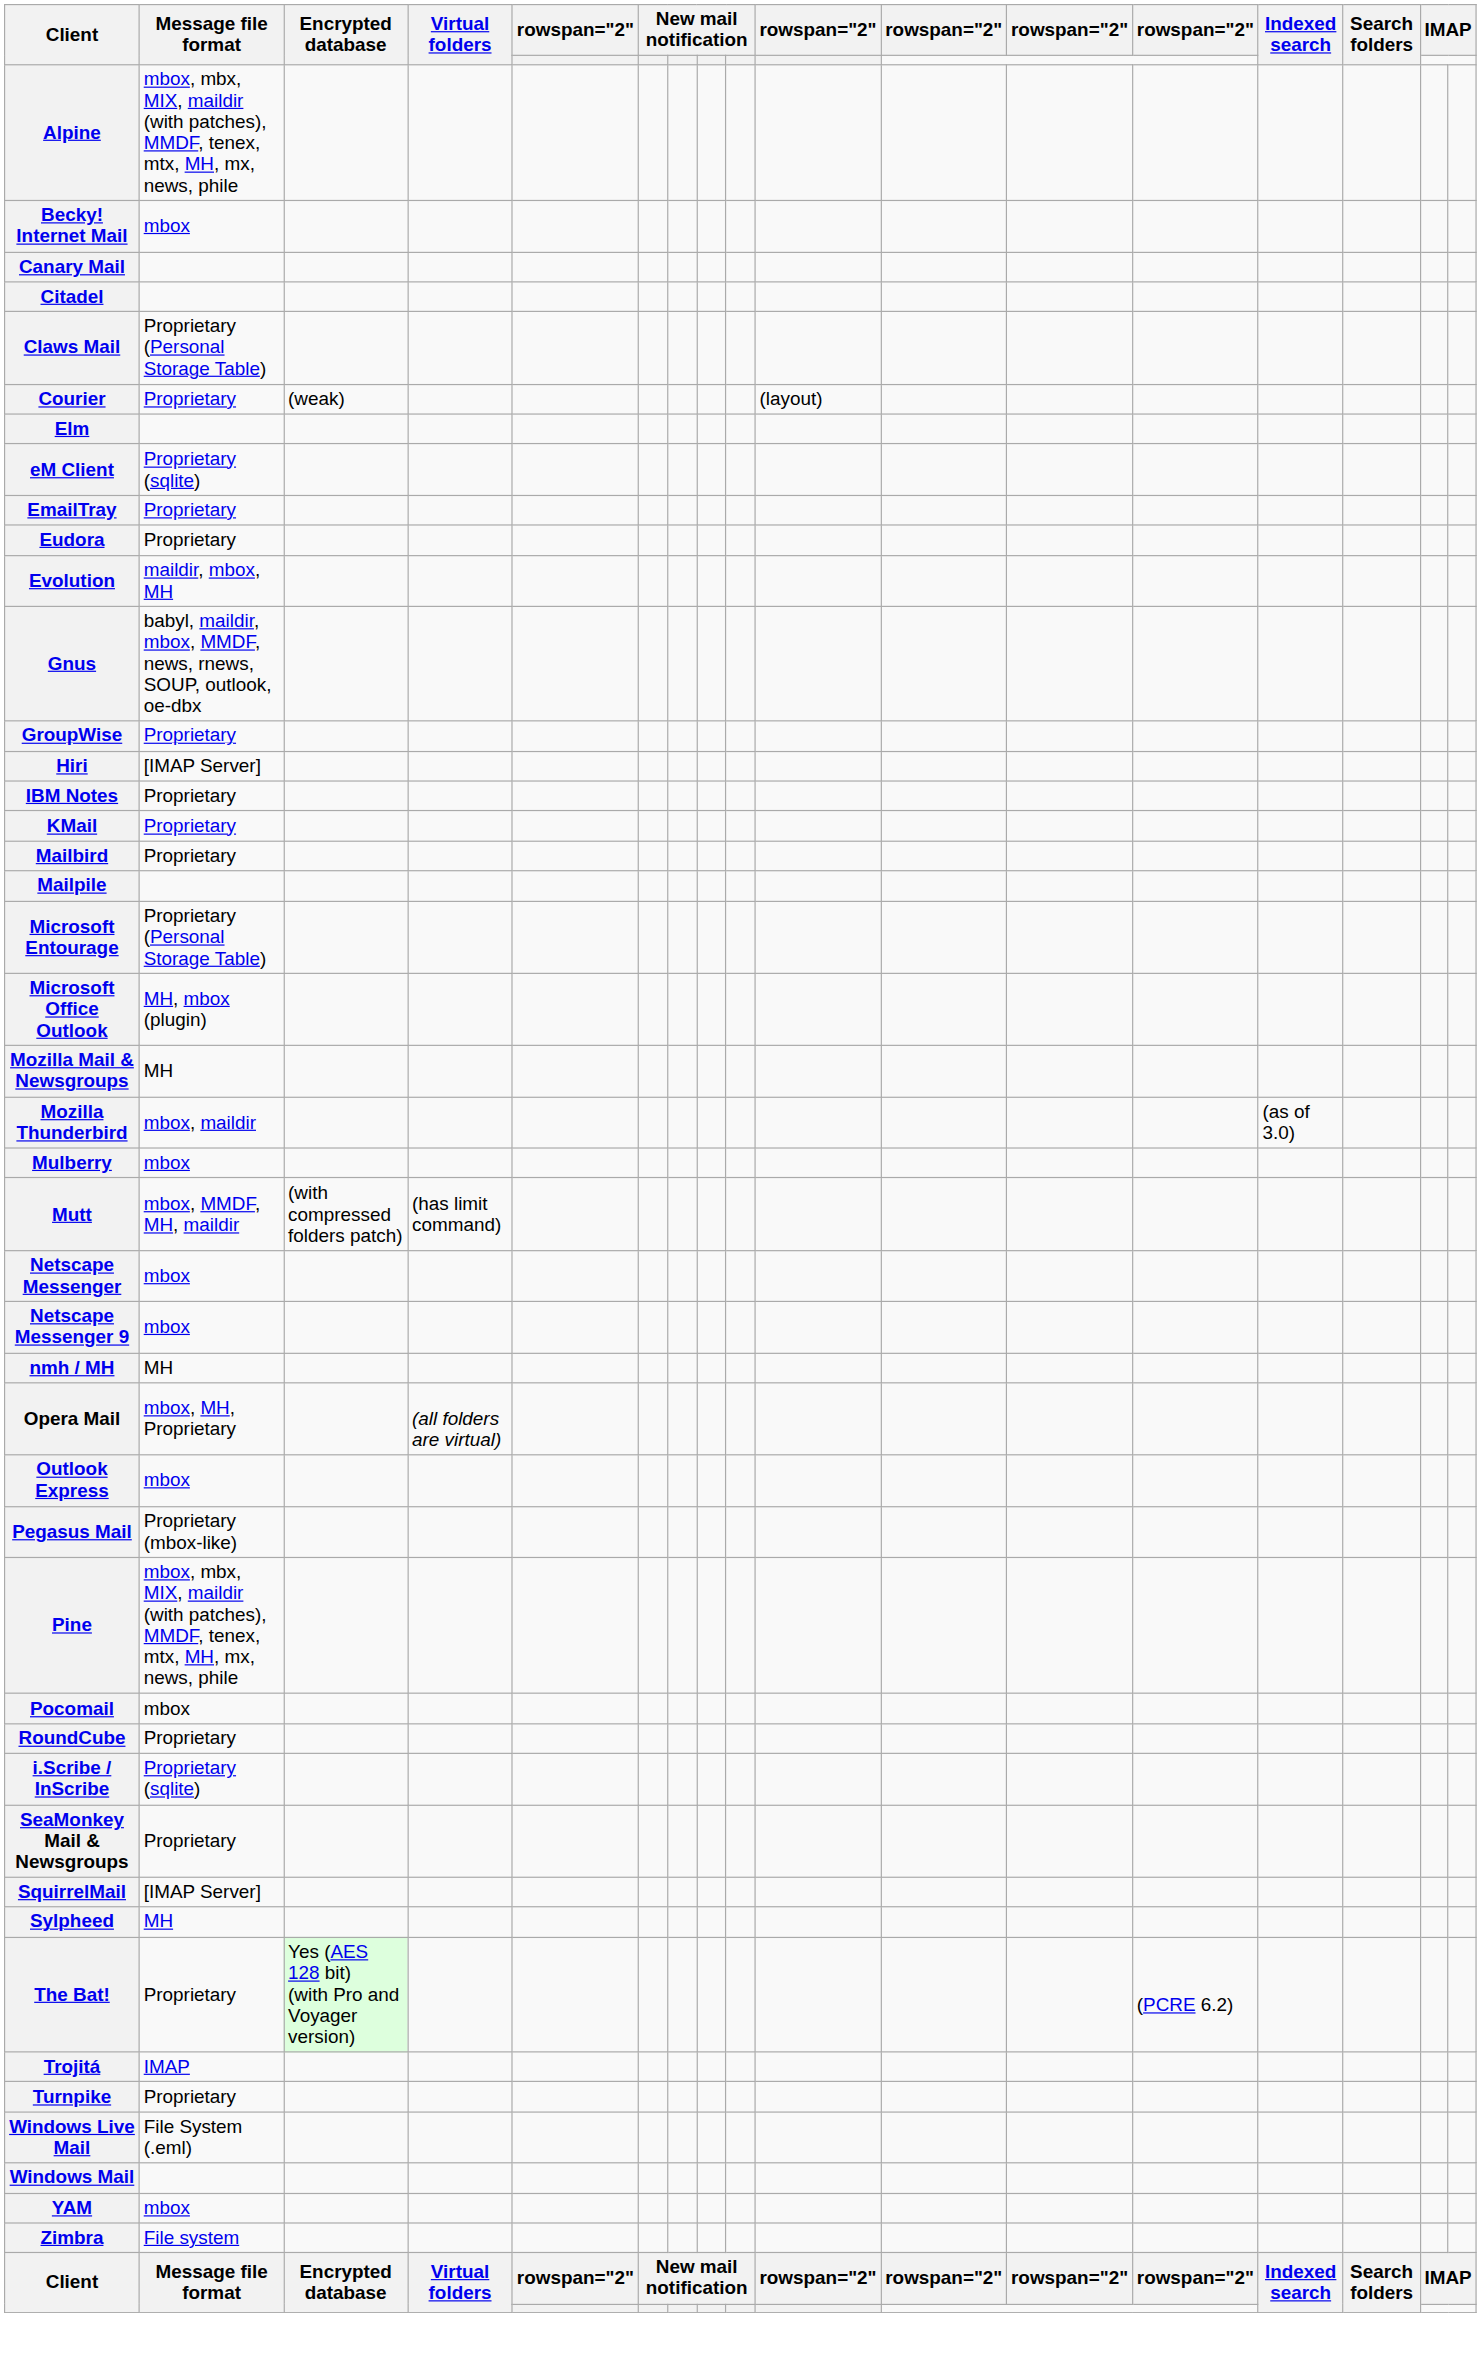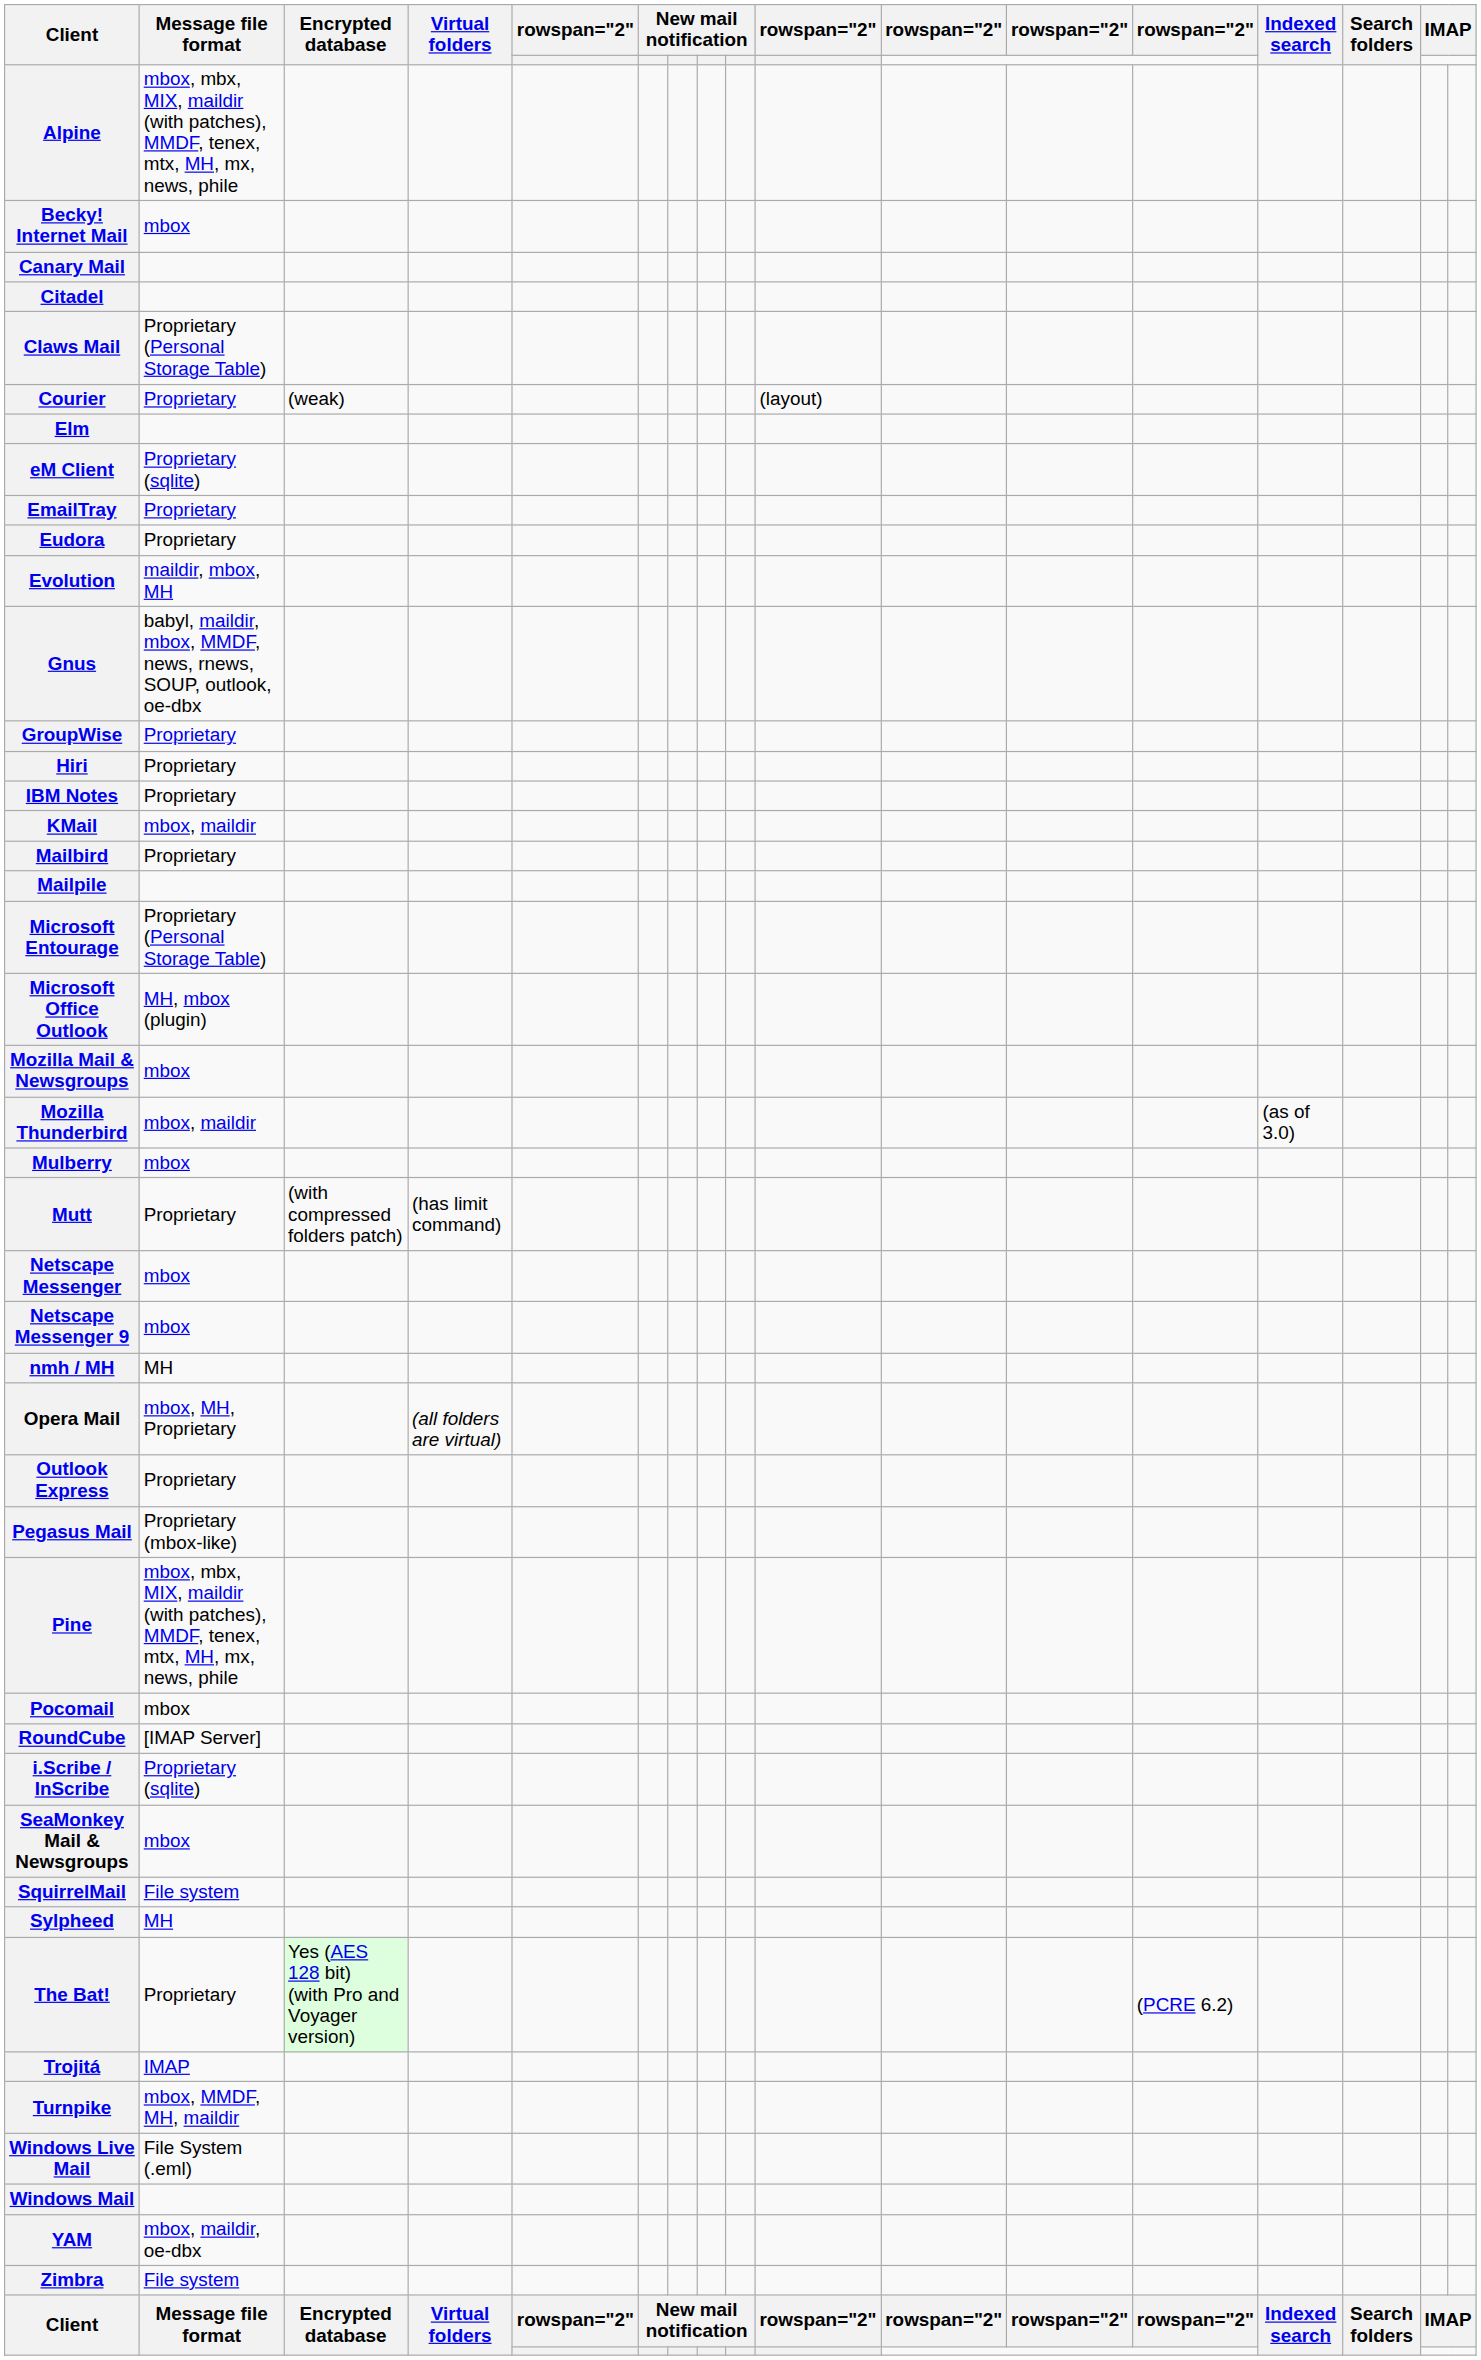(202, 765) [IMAP Server] -> (190, 765) Proprietary
(190, 825) Proprietary -> (200, 825) mbox, maildir
(158, 1071) MH -> (167, 1071) mbox
(202, 1214) mbox, MMDF, MH, maildir -> (190, 1214) Proprietary
(167, 1480) mbox -> (190, 1480) Proprietary
(190, 1738) Proprietary -> (202, 1738) [IMAP Server]
(190, 1840) Proprietary -> (167, 1840) mbox
(202, 1891) [IMAP Server] -> (191, 1891) File system
(190, 2096) Proprietary -> (202, 2107) mbox, MMDF, MH, maildir
(167, 2207) mbox -> (202, 2239) mbox, maildir, oe-dbx
